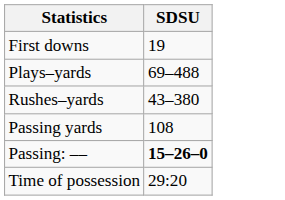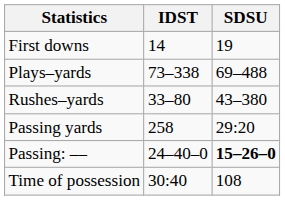+ column: (178, 18)
(161, 126) 108 -> (235, 126) 29:20
(167, 181) 29:20 -> (229, 181) 108
